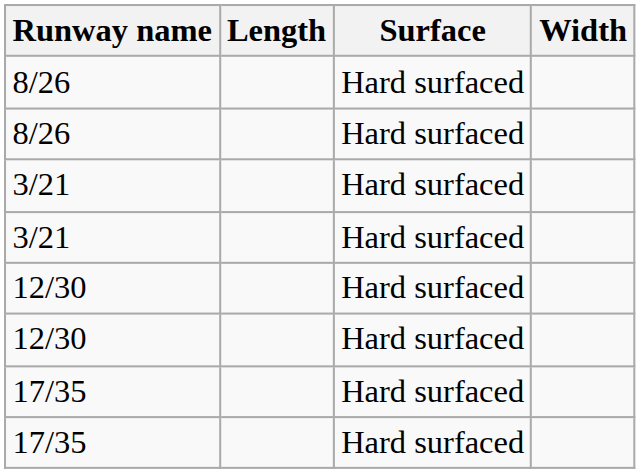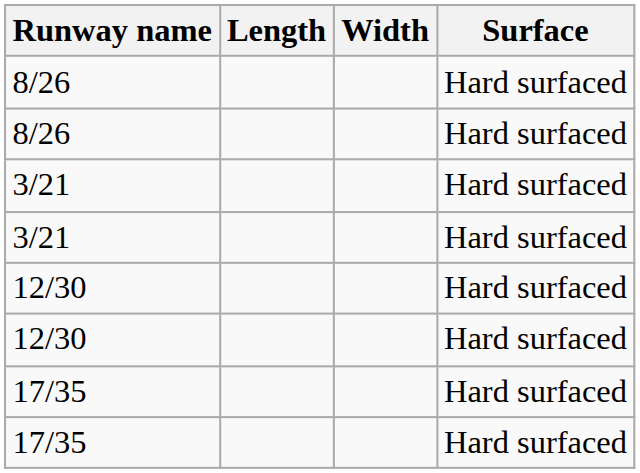columns swapped: (583, 30) <-> (433, 30)
